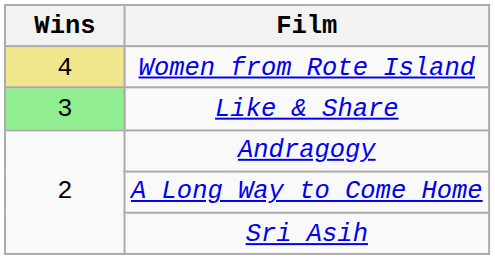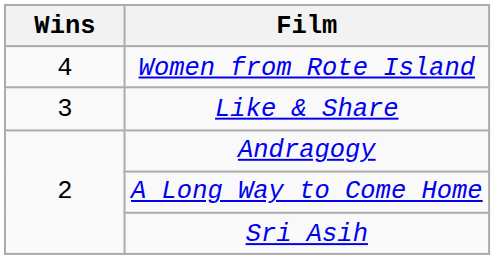(65, 67) khaki background -> (65, 67) no background
(65, 109) lightgreen background -> (65, 109) no background
